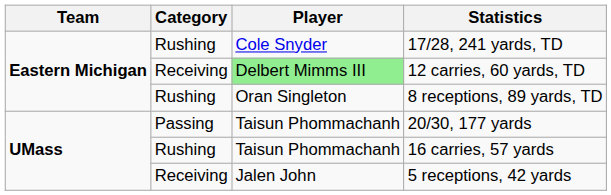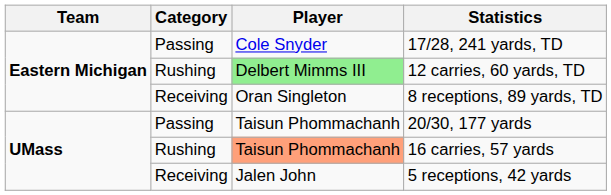(185, 44) Rushing -> (184, 44) Passing
(191, 71) Receiving -> (185, 71) Rushing
(185, 97) Rushing -> (191, 97) Receiving
(318, 150) no background -> (318, 150) lightsalmon background
